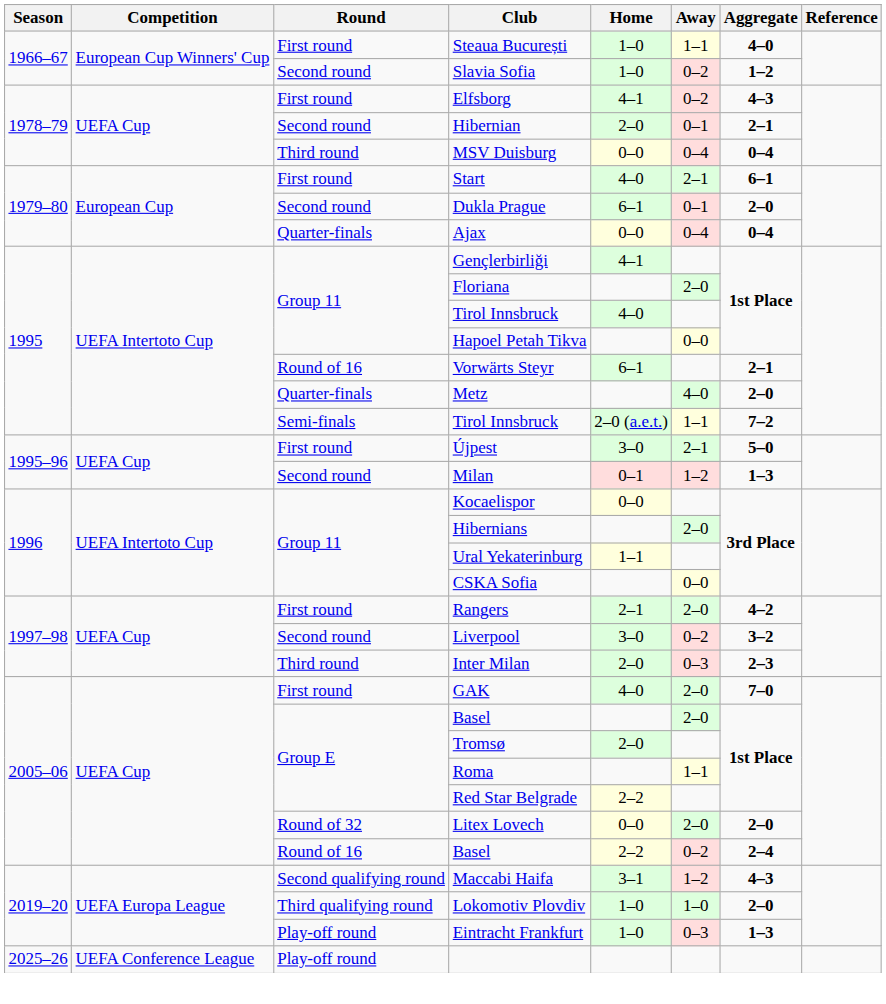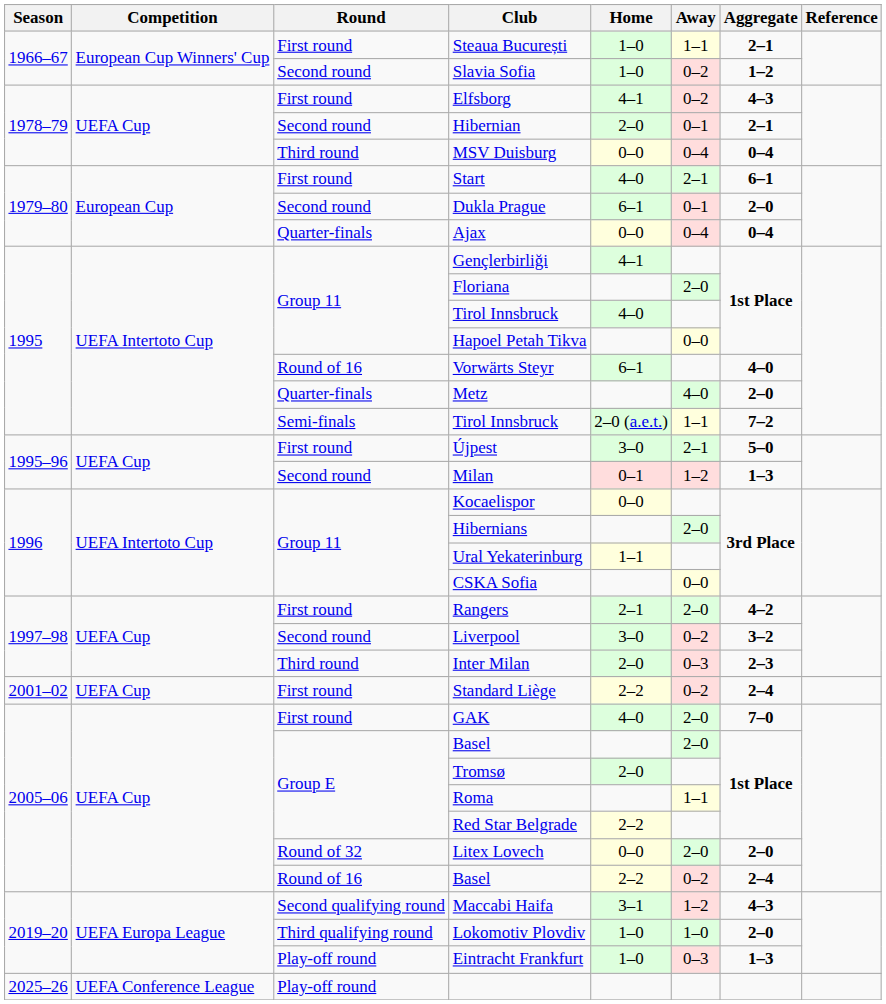(761, 44) 4–0 -> (761, 44) 2–1
(761, 367) 2–1 -> (761, 367) 4–0
+ row: (315, 690)
